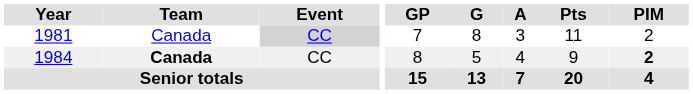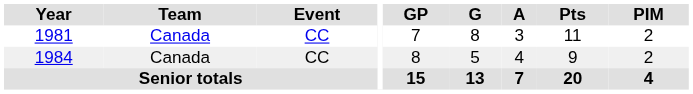(320, 36) lightgrey background -> (317, 36) no background
(181, 57) bold -> (180, 57) normal
(649, 57) bold -> (649, 57) normal
